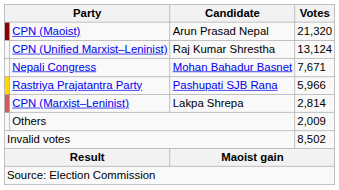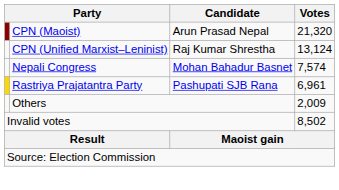(312, 67) 7,671 -> (312, 67) 7,574
(312, 85) 5,966 -> (312, 85) 6,961
- row: (71, 103)
